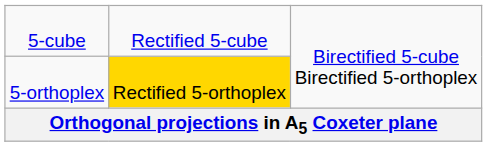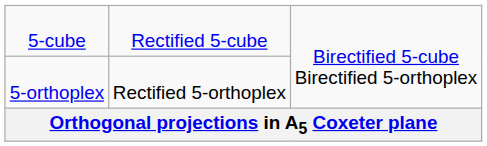(199, 92) gold background -> (199, 92) no background
